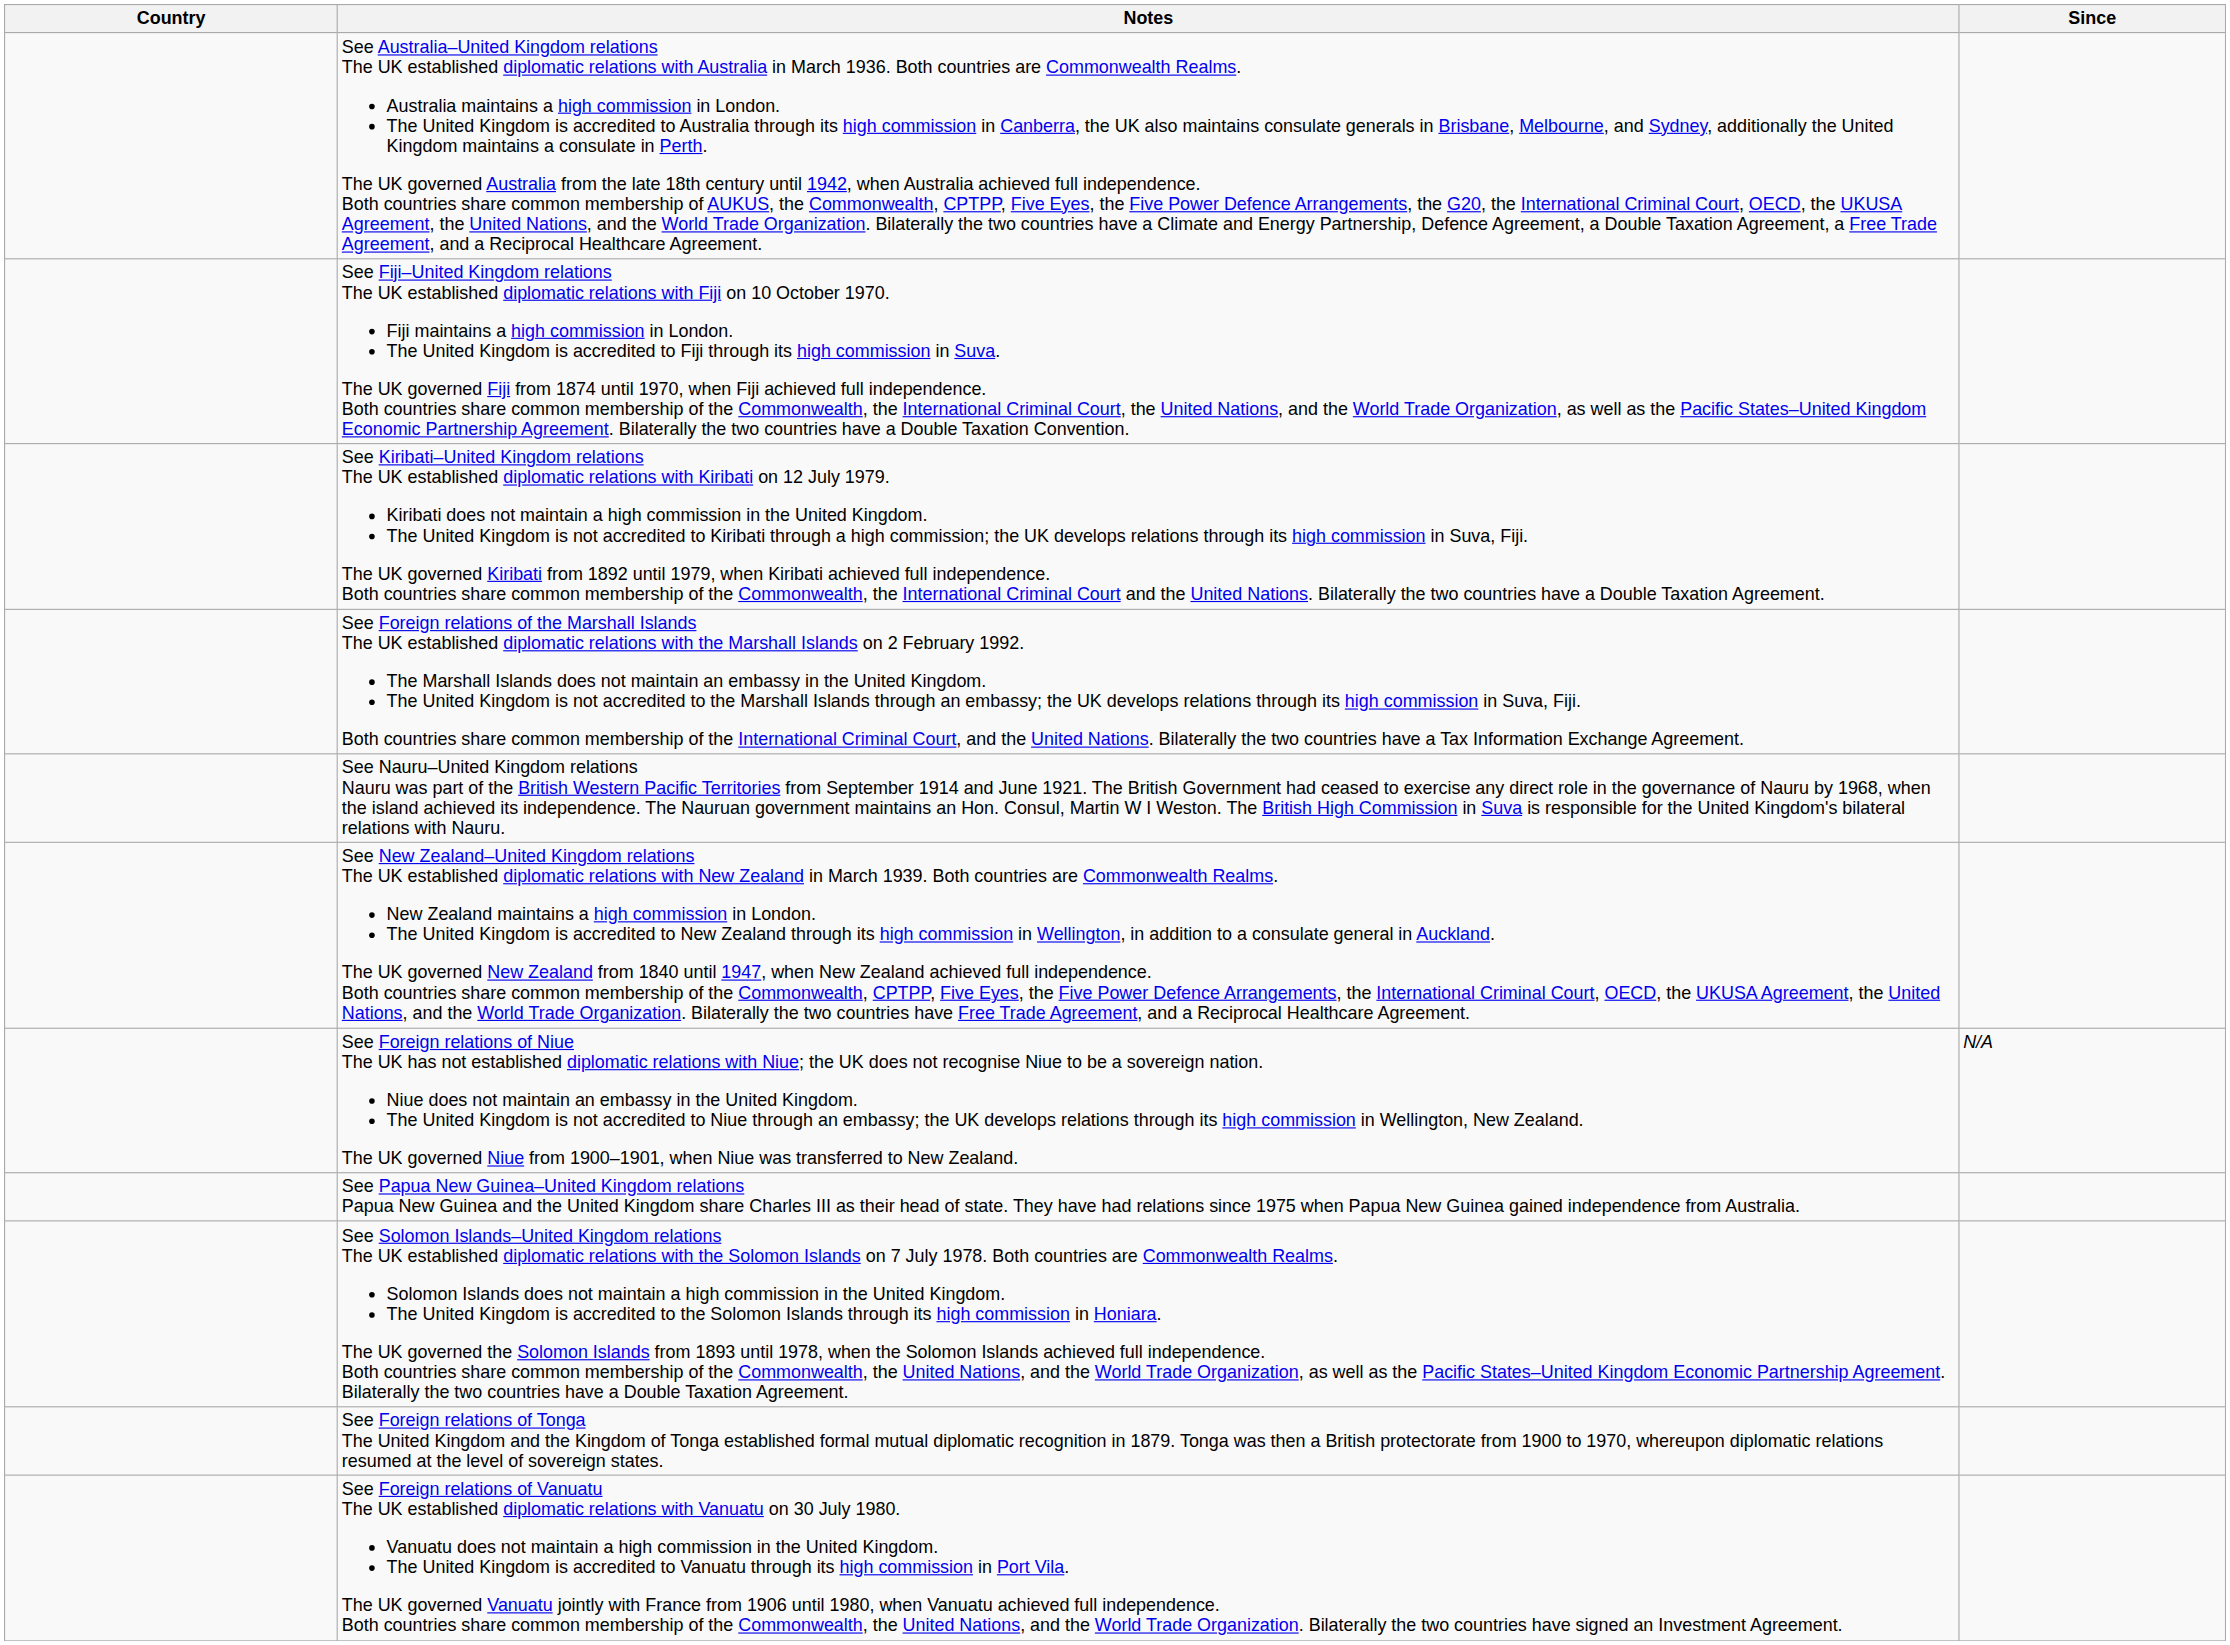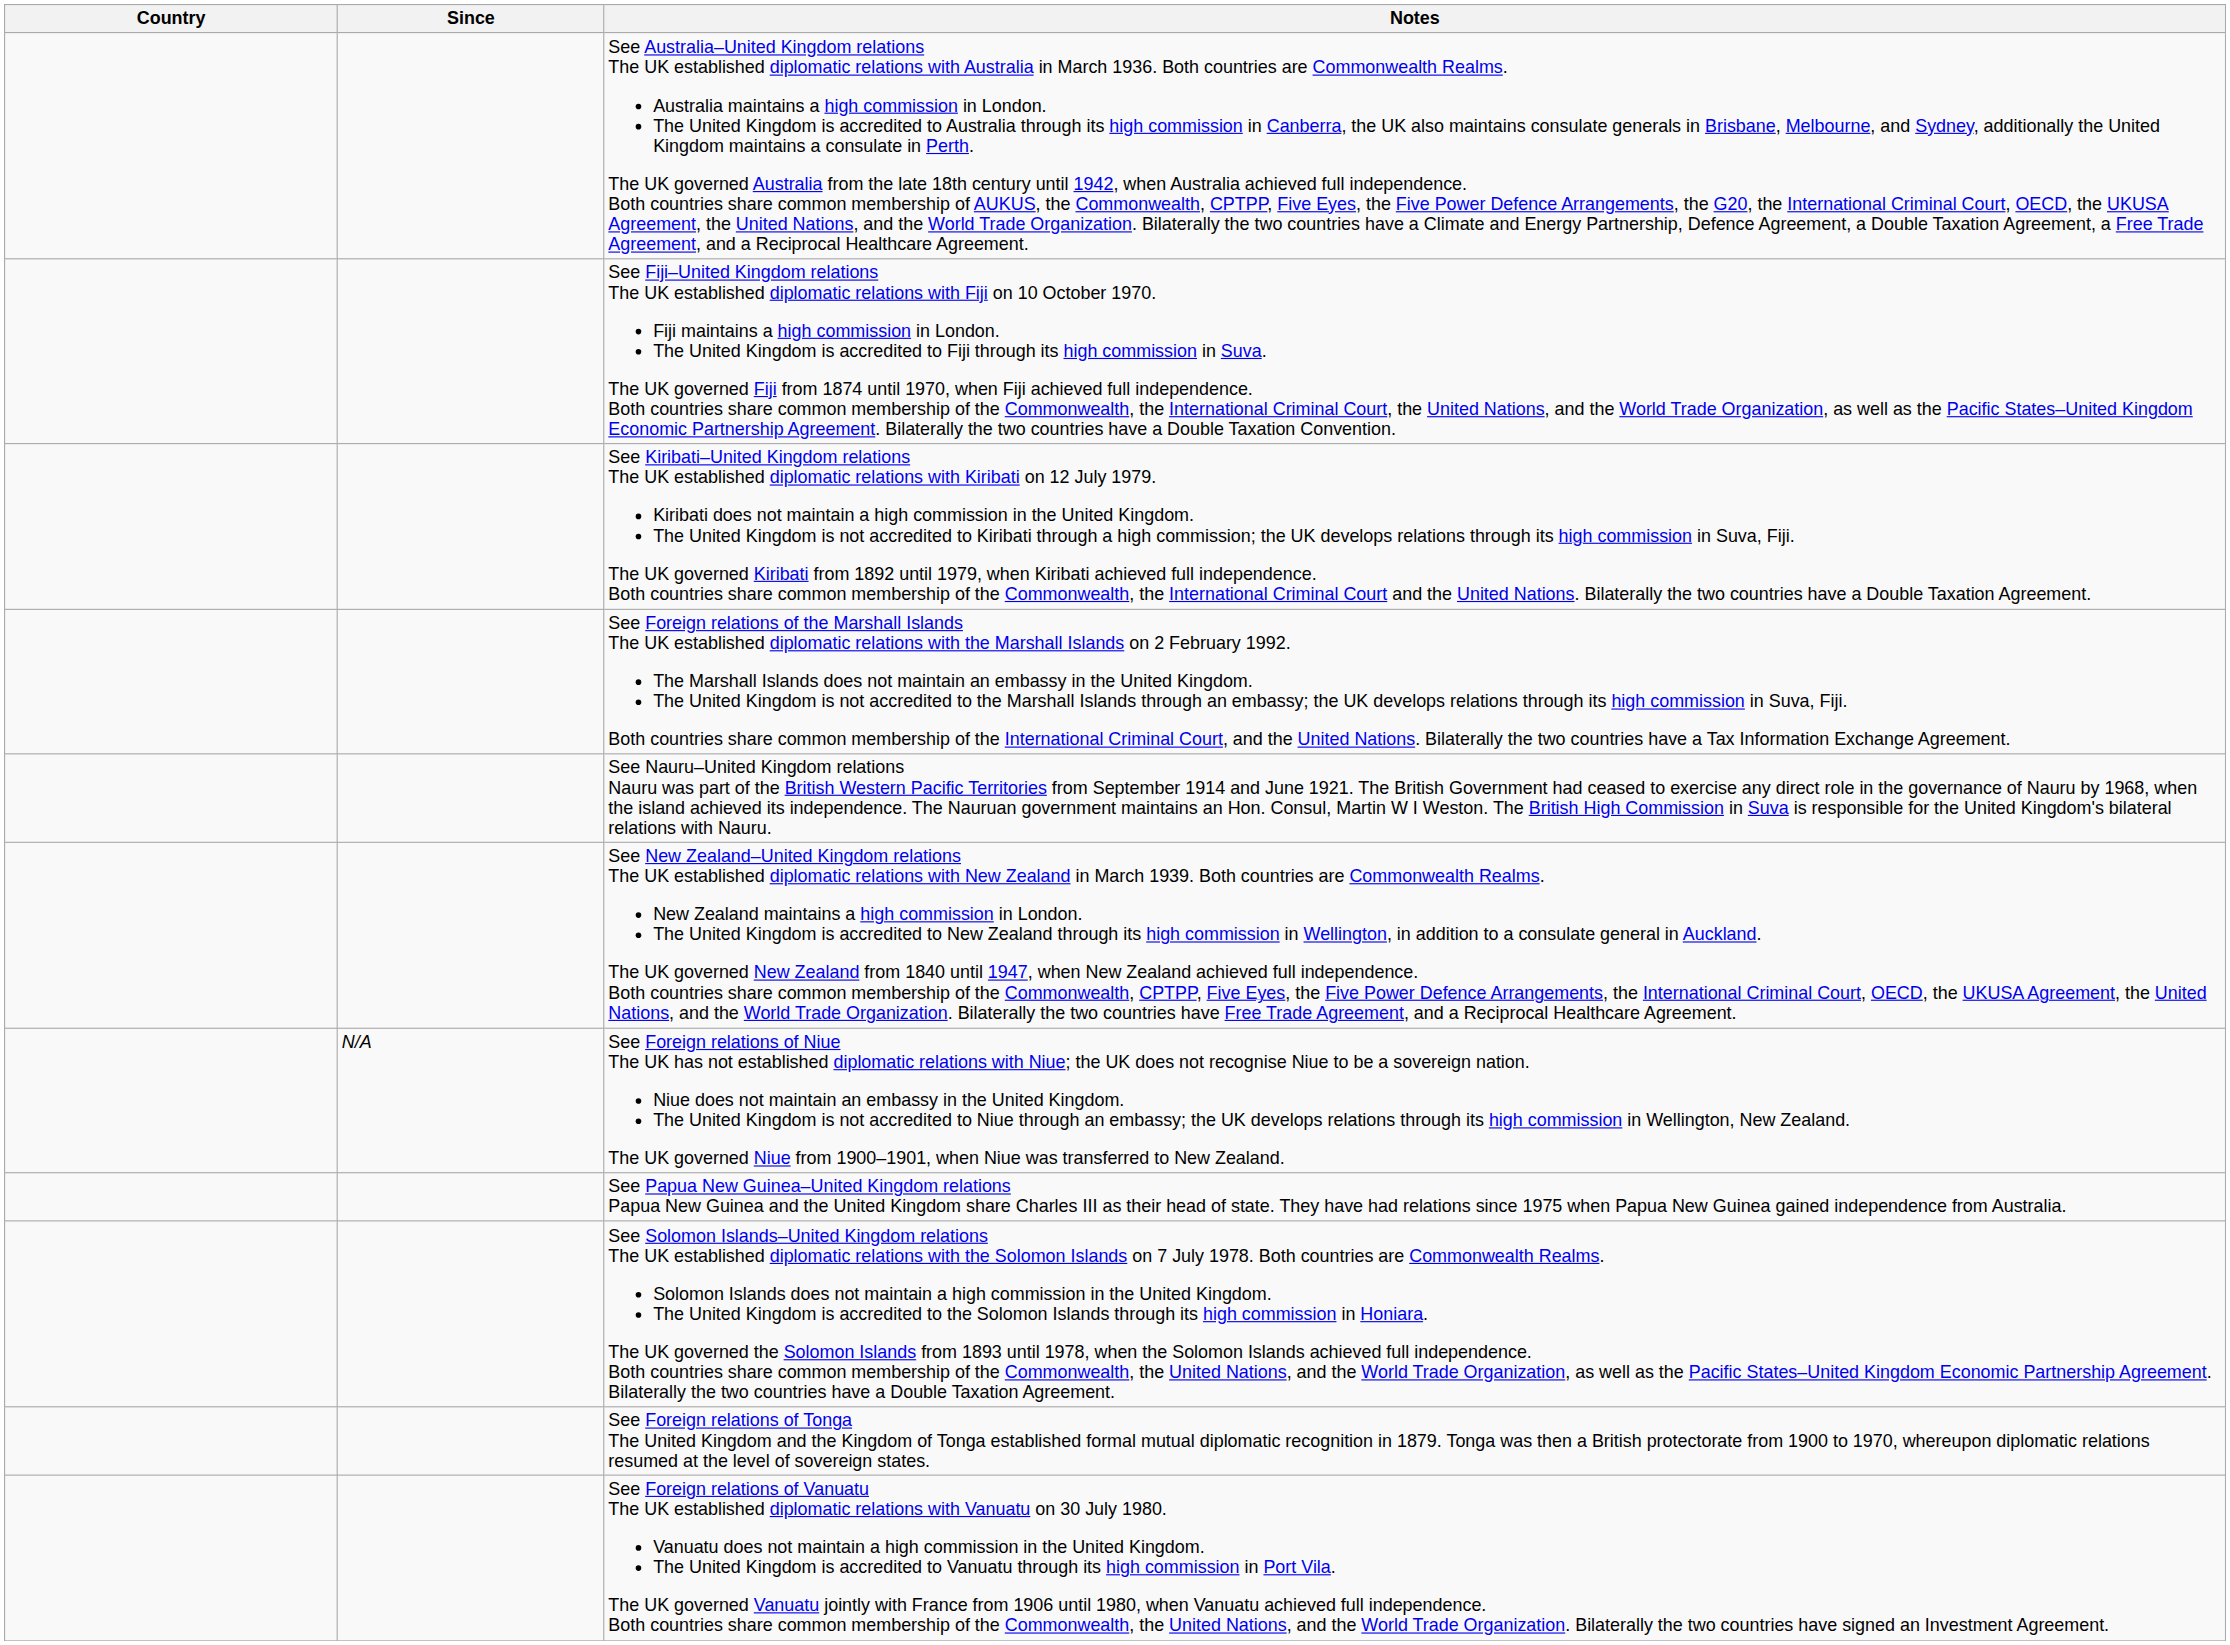columns swapped: (2092, 18) <-> (1148, 18)
